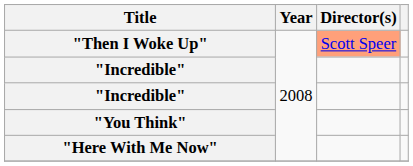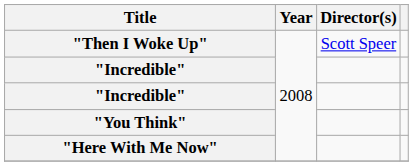(358, 43) lightsalmon background -> (358, 43) no background
